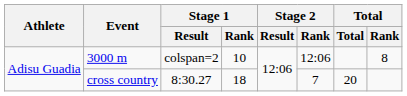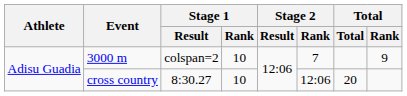(315, 58) 12:06 -> (315, 58) 7
(385, 58) 8 -> (385, 58) 9
(239, 80) 18 -> (239, 80) 10
(315, 80) 7 -> (315, 80) 12:06
